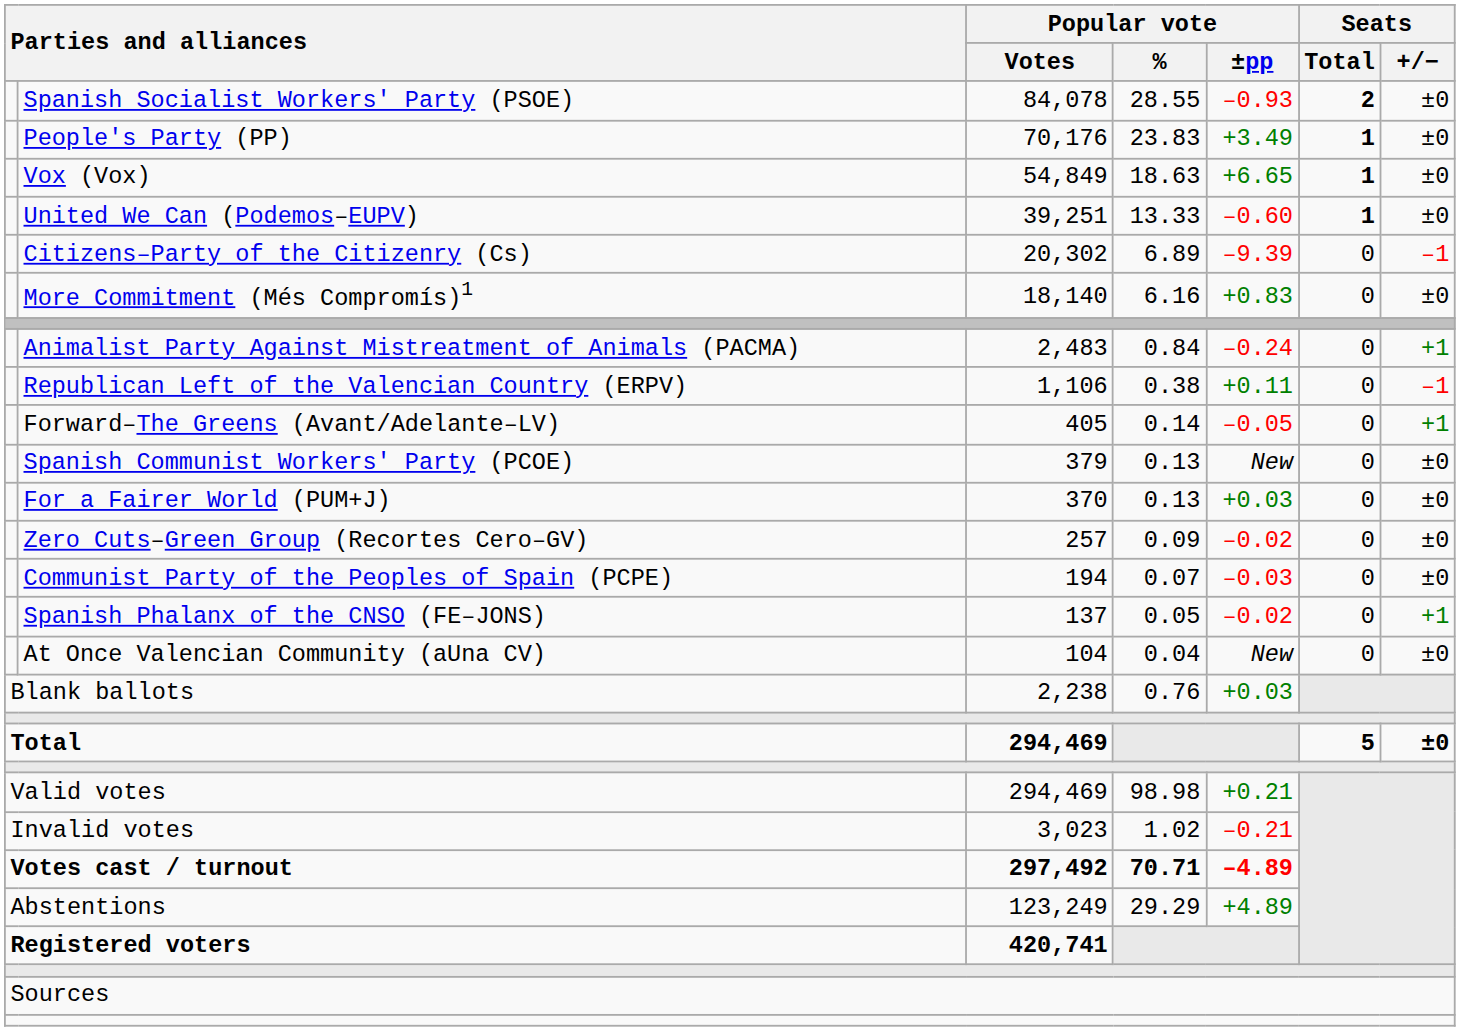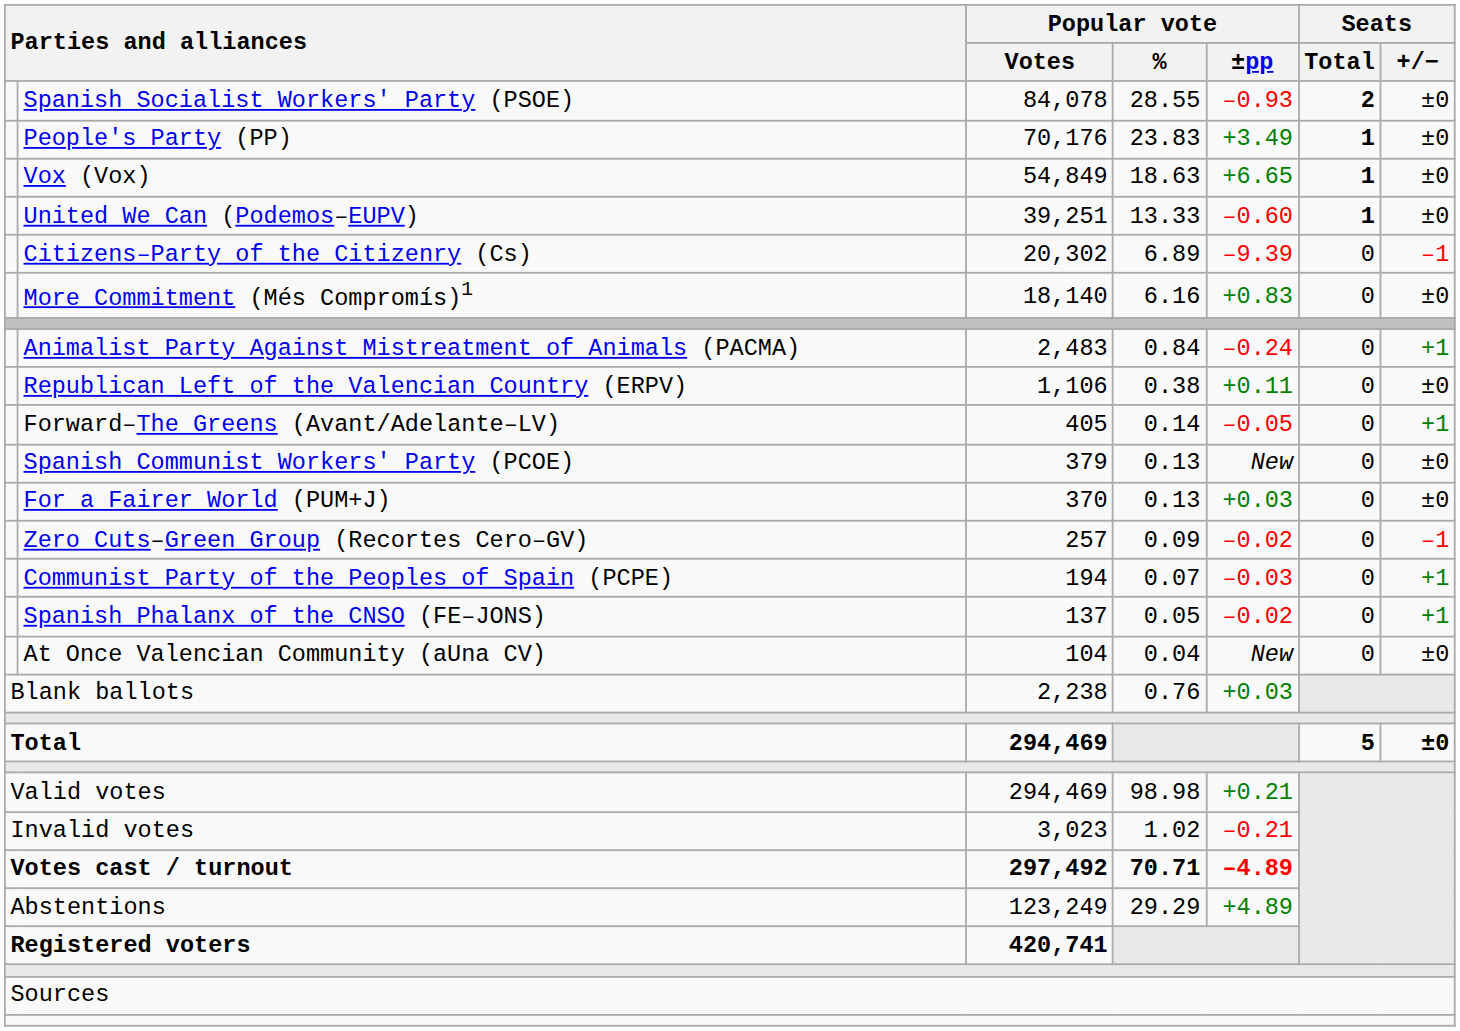(1435, 386) –1 -> (1435, 386) ±0
(1435, 540) ±0 -> (1435, 540) –1
(1435, 578) ±0 -> (1435, 578) +1
